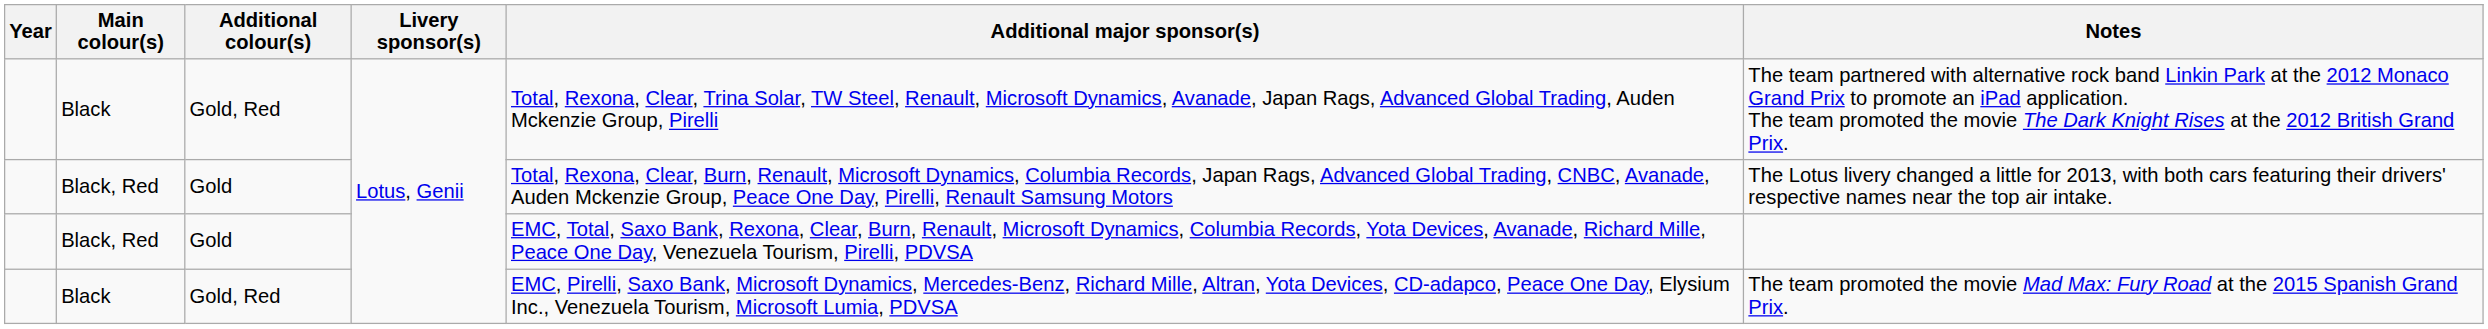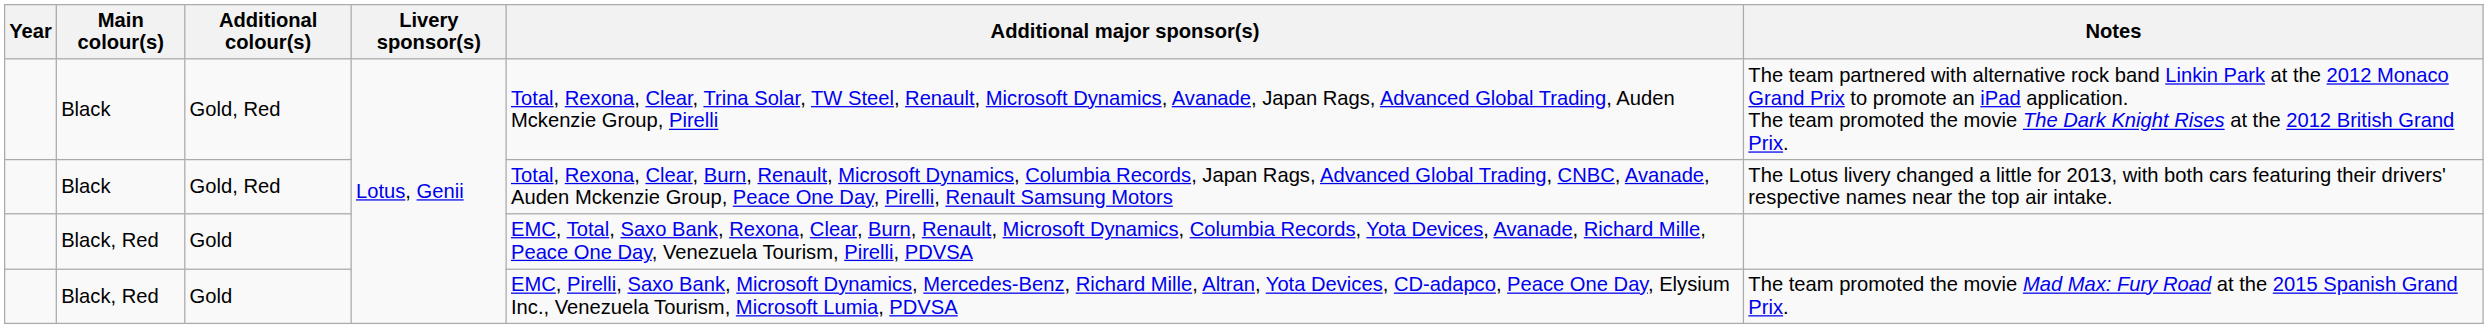(110, 186) Black, Red -> (86, 186) Black
(211, 186) Gold -> (235, 186) Gold, Red
(86, 295) Black -> (110, 295) Black, Red
(235, 295) Gold, Red -> (211, 295) Gold
